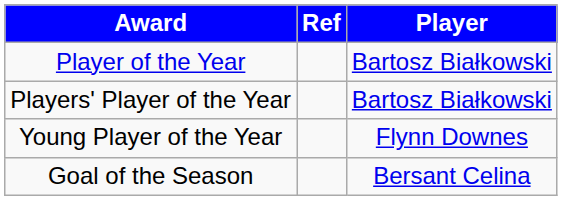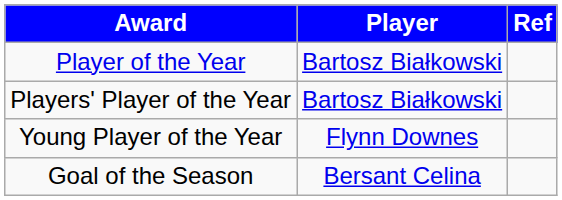columns swapped: (452, 23) <-> (321, 23)
